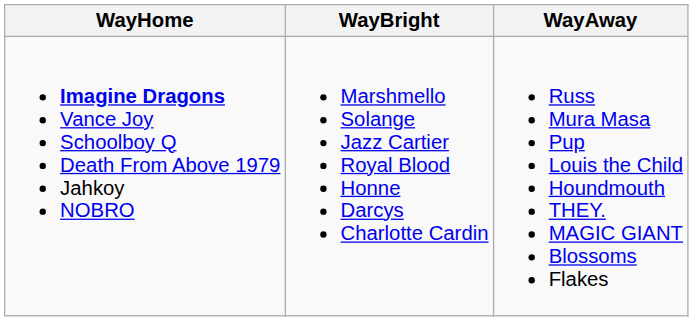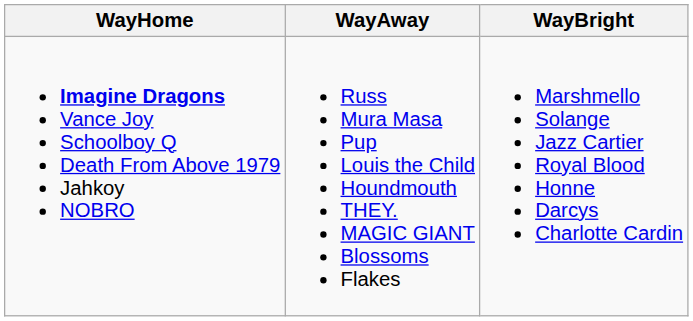columns swapped: (389, 20) <-> (590, 20)
